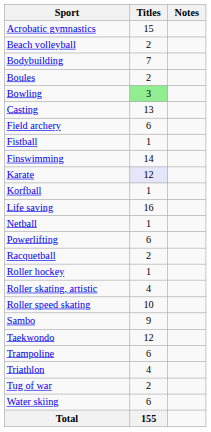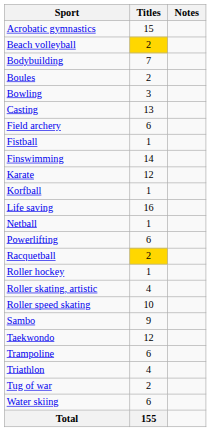(149, 45) no background -> (149, 45) gold background
(149, 93) lightgreen background -> (149, 93) no background
(149, 175) lavender background -> (149, 175) no background
(149, 256) no background -> (149, 256) gold background
